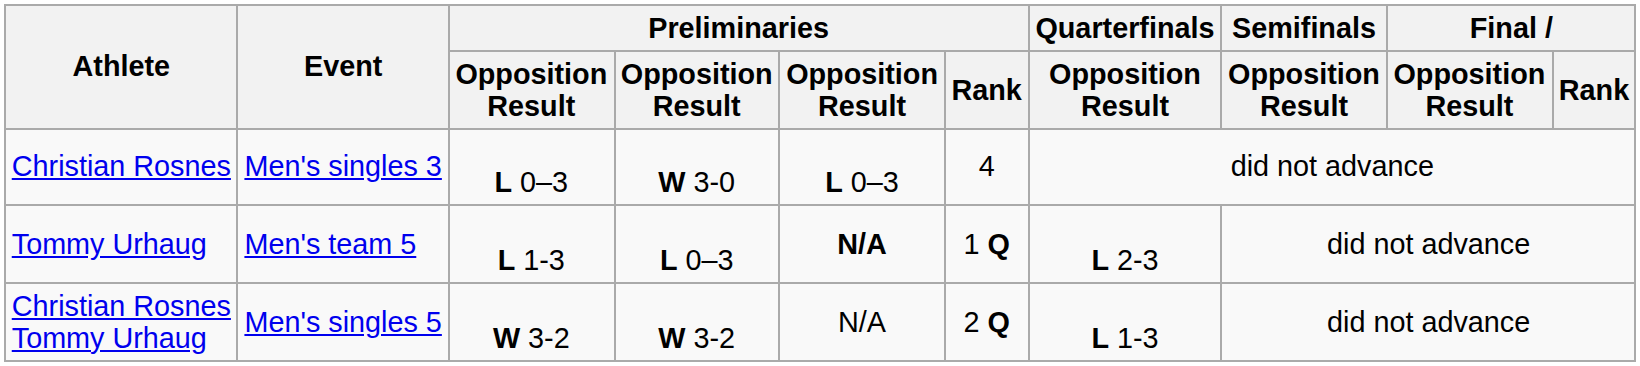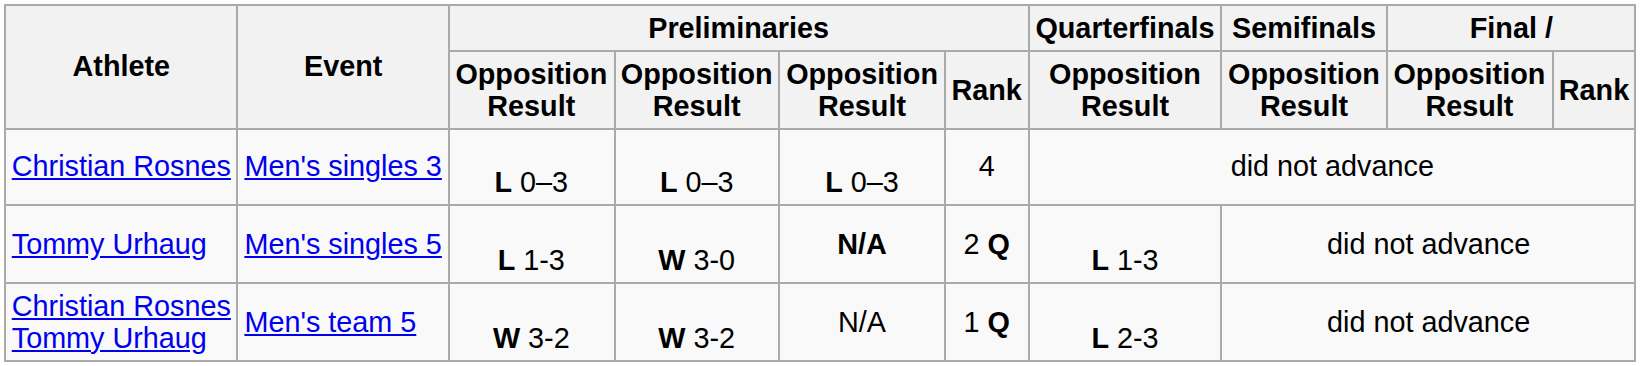(697, 183) W 3-0 -> (697, 183) L 0–3
(330, 245) Men's team 5 -> (343, 245) Men's singles 5
(697, 261) L 0–3 -> (697, 261) W 3-0
(987, 245) 1 Q -> (987, 245) 2 Q
(1125, 261) L 2-3 -> (1125, 261) L 1-3
(343, 322) Men's singles 5 -> (330, 322) Men's team 5
(987, 322) 2 Q -> (987, 322) 1 Q
(1125, 338) L 1-3 -> (1125, 338) L 2-3
